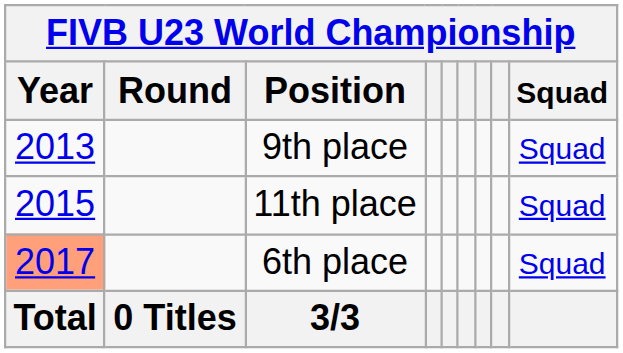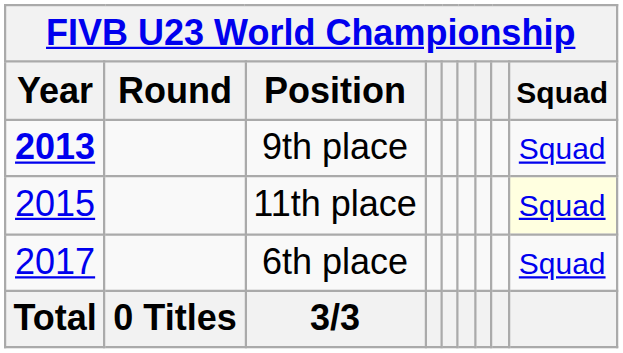(55, 147) normal -> (55, 147) bold
(562, 206) no background -> (562, 206) lightyellow background
(55, 261) lightsalmon background -> (55, 261) no background
